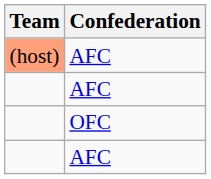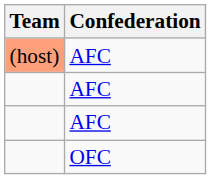(90, 122) OFC -> (90, 122) AFC
(90, 156) AFC -> (90, 156) OFC
